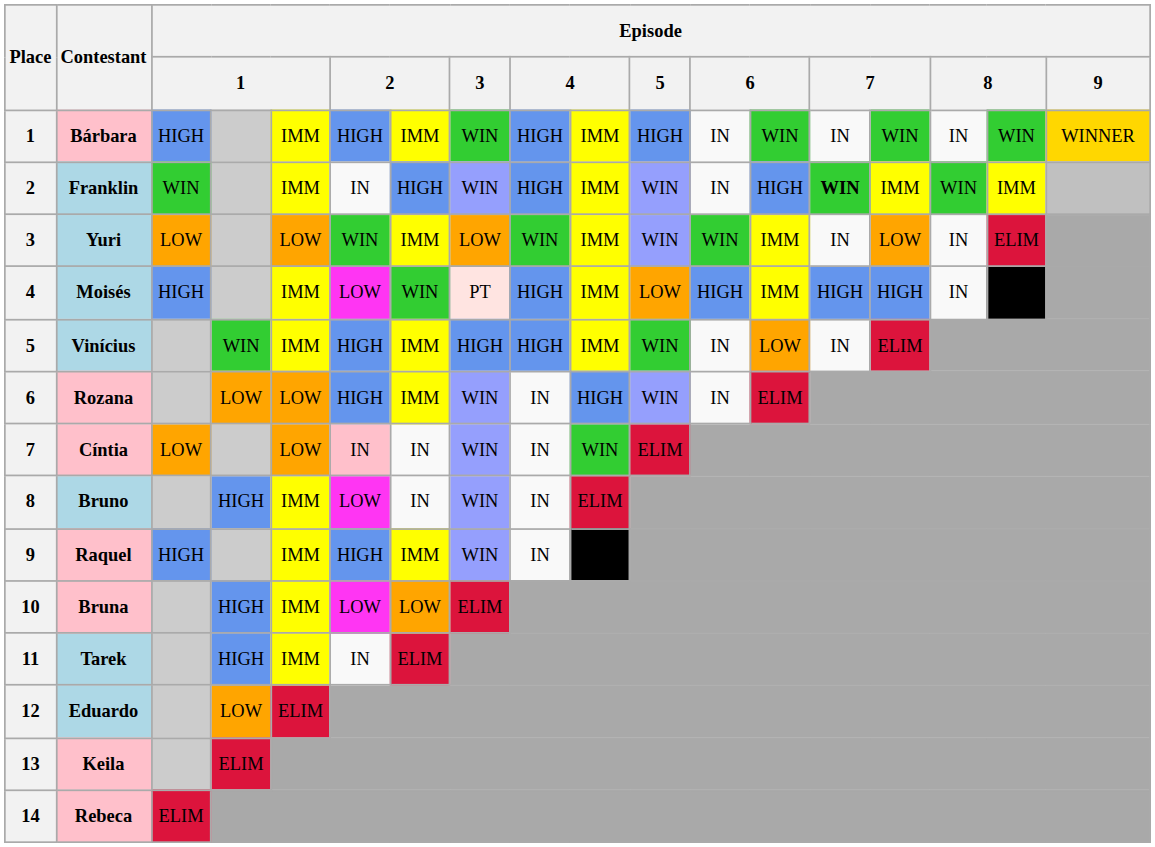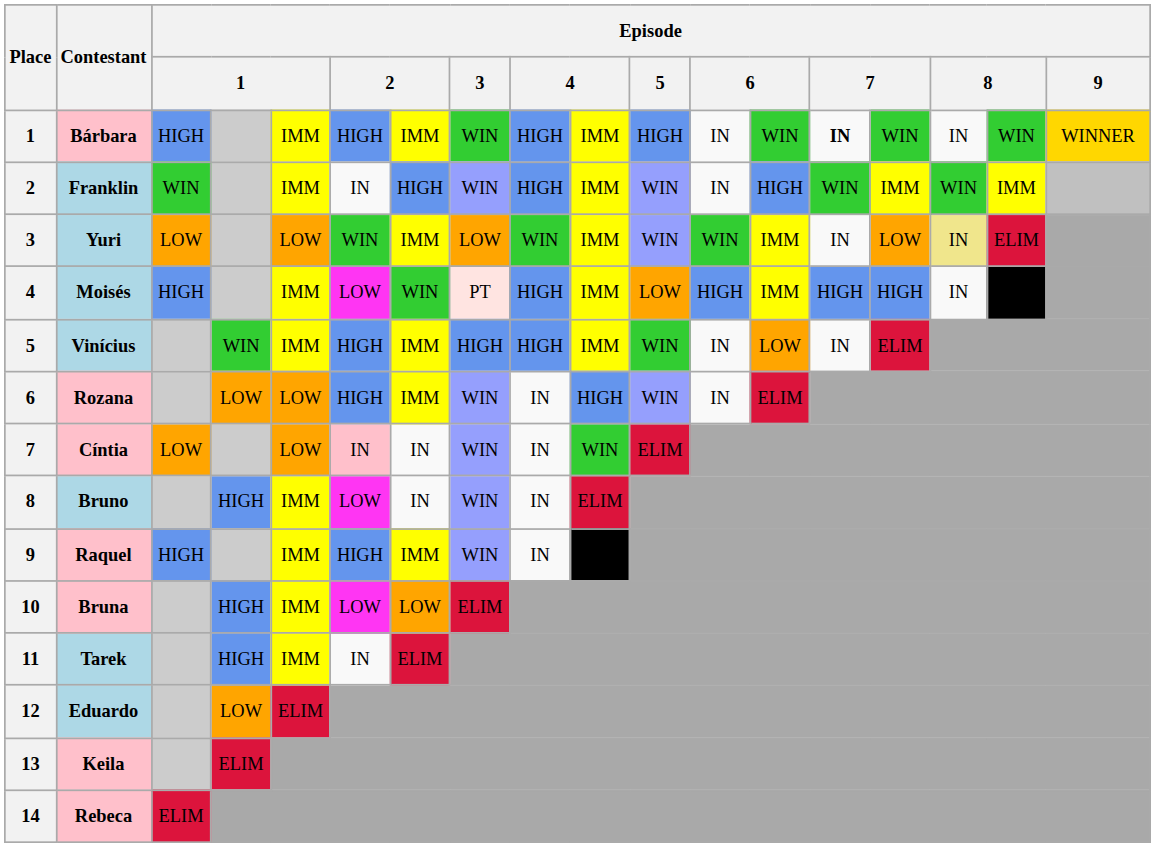(840, 135) normal -> (840, 135) bold
(840, 188) bold -> (840, 188) normal
(959, 240) no background -> (959, 240) khaki background
